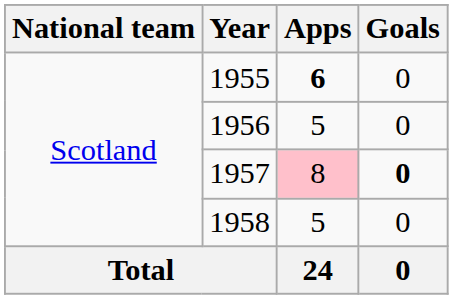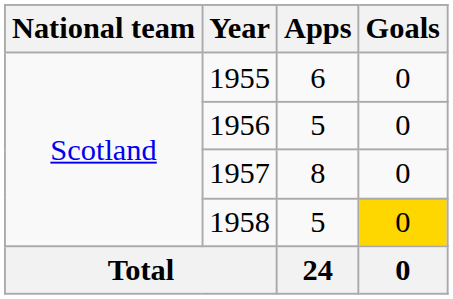(318, 76) bold -> (318, 76) normal
(318, 173) pink background -> (318, 173) no background
(403, 173) bold -> (403, 173) normal
(403, 221) no background -> (403, 221) gold background
